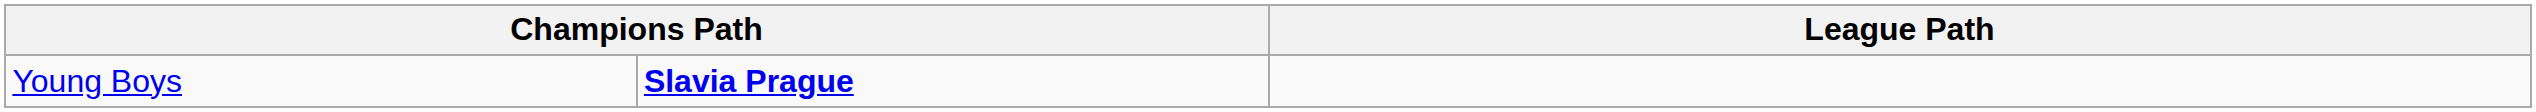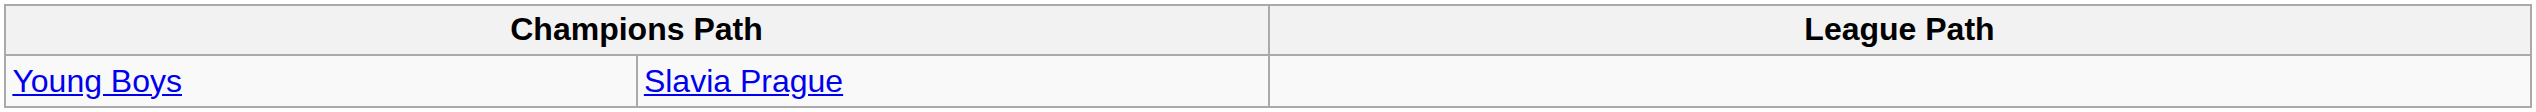(749, 80) bold -> (744, 80) normal
